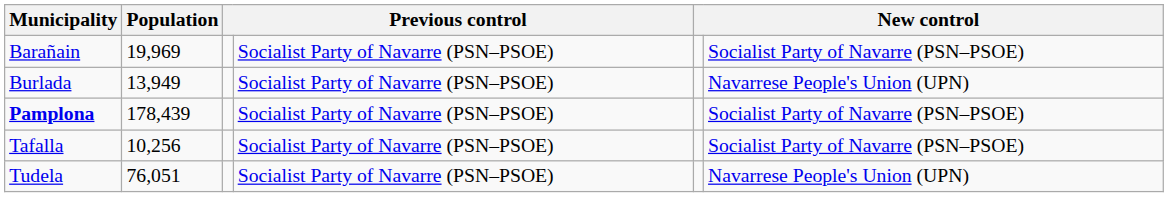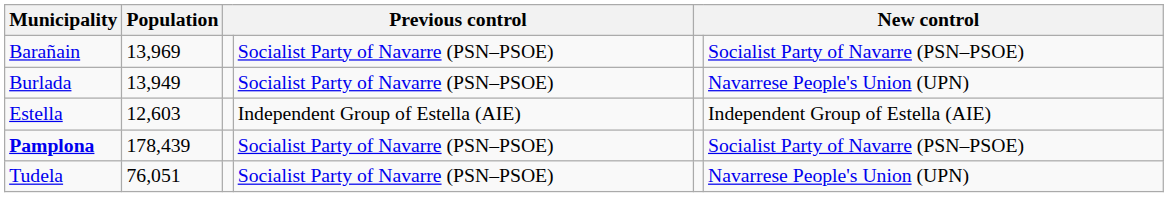(154, 51) 19,969 -> (154, 51) 13,969
+ row: (36, 113)
- row: (36, 144)
